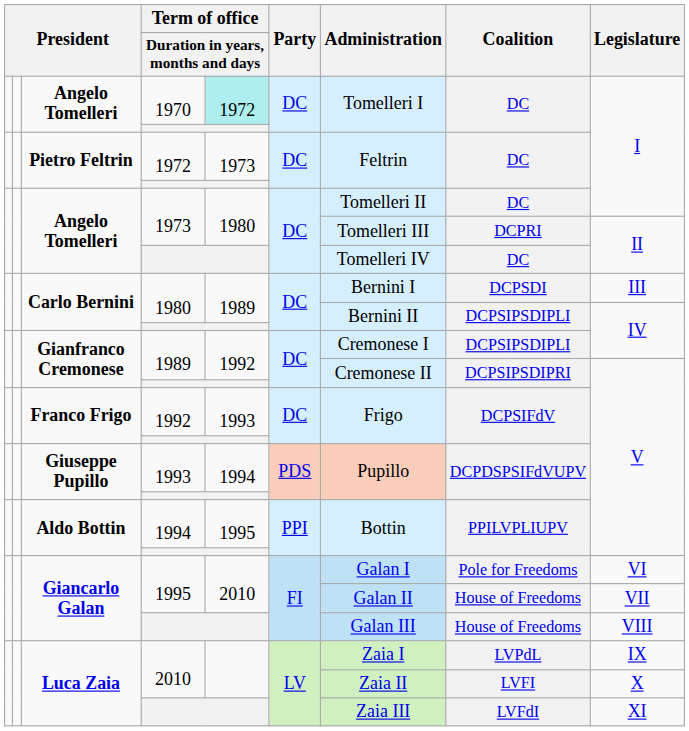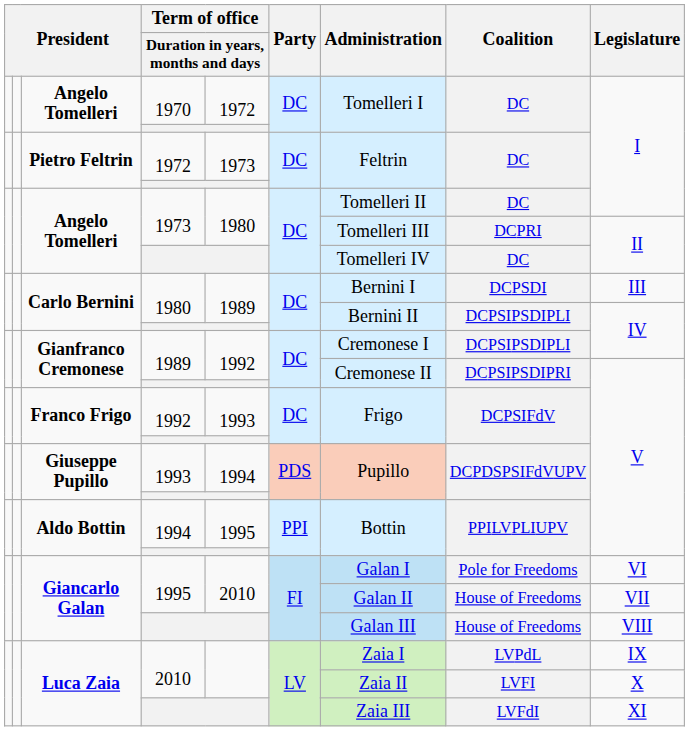(237, 110) paleturquoise background -> (237, 110) no background
